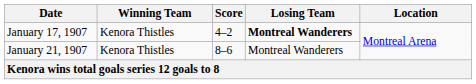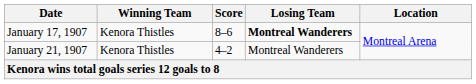(224, 32) 4–2 -> (224, 32) 8–6
(224, 50) 8–6 -> (224, 50) 4–2
